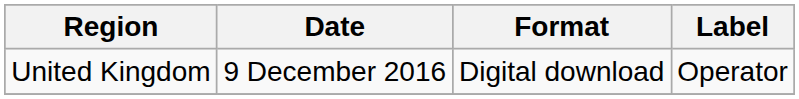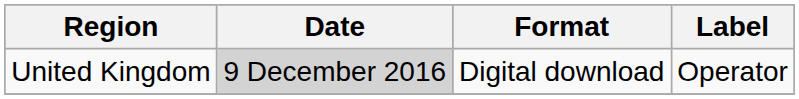(335, 71) no background -> (335, 71) lightgrey background
